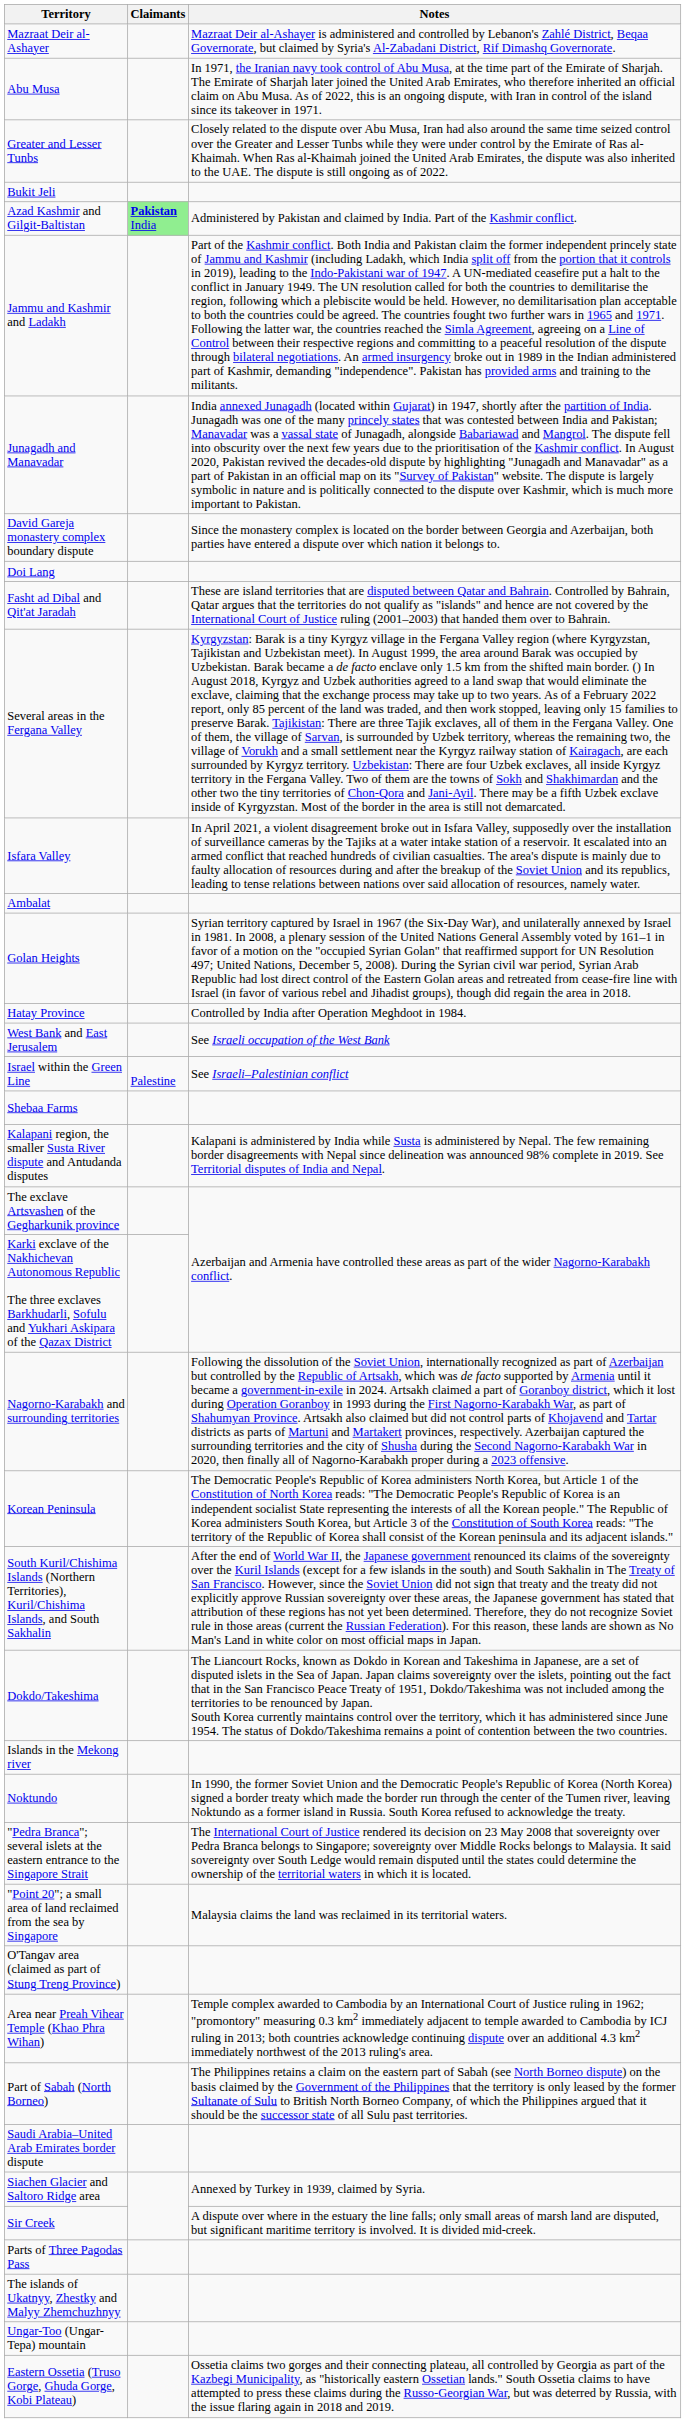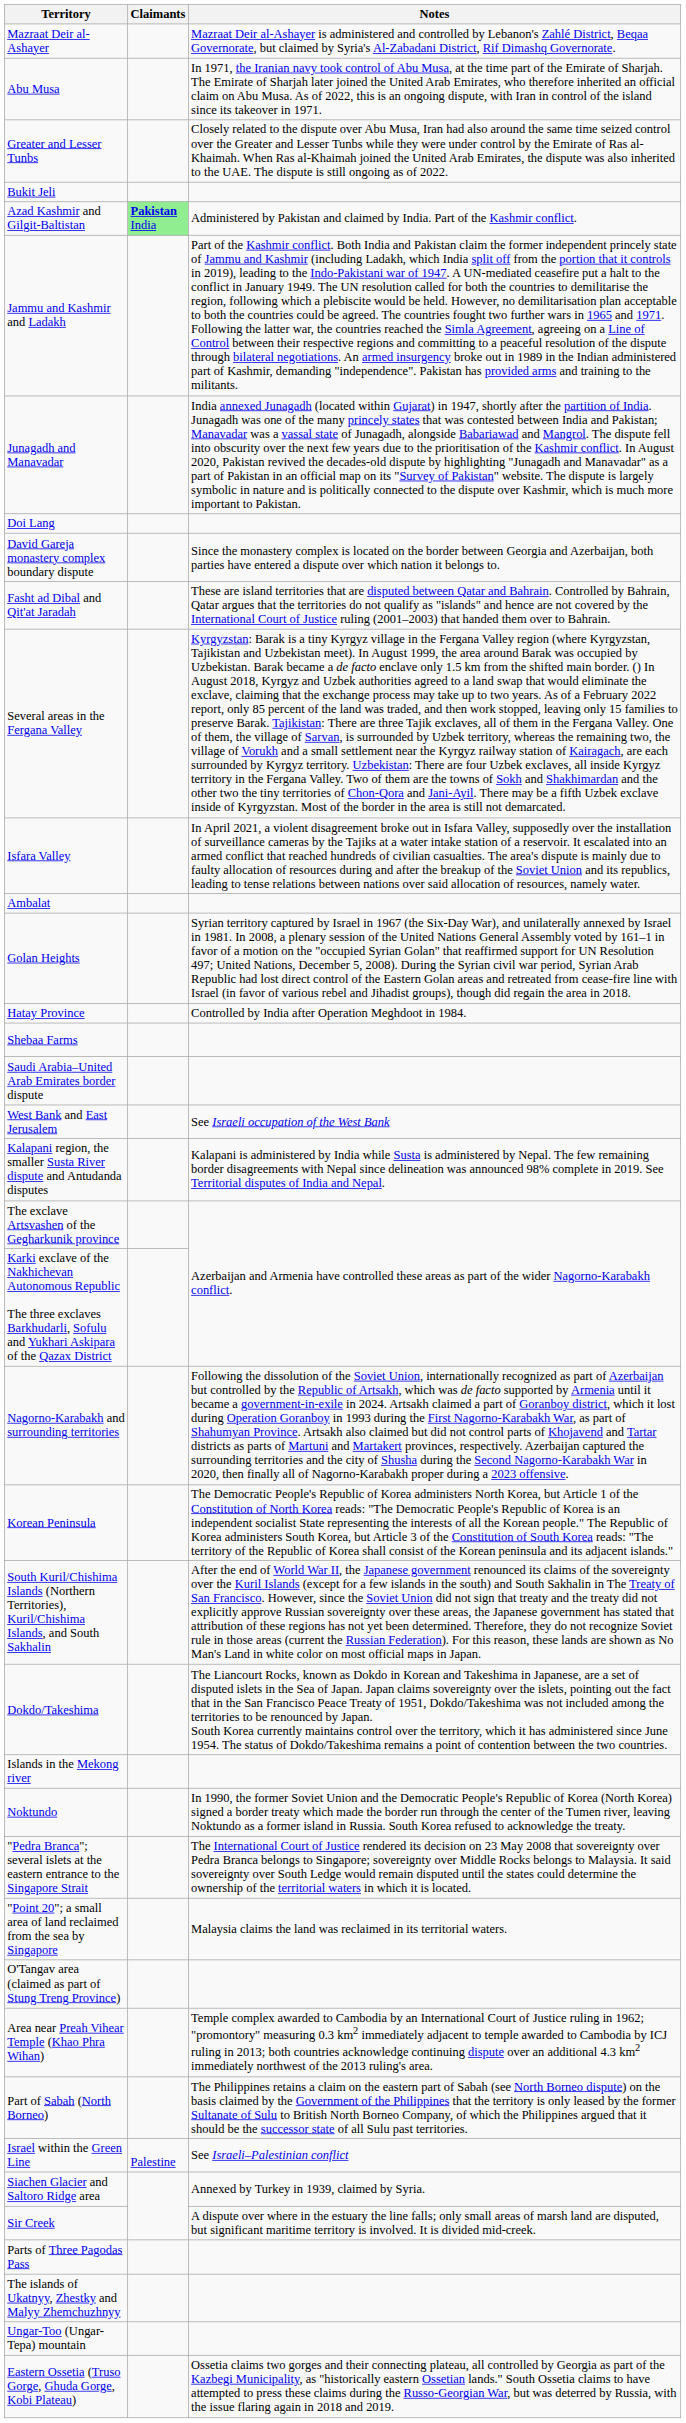rows swapped: (56, 537) <-> (31, 571)
rows swapped: (42, 1107) <-> (57, 1040)
rows swapped: (65, 1073) <-> (61, 2148)
